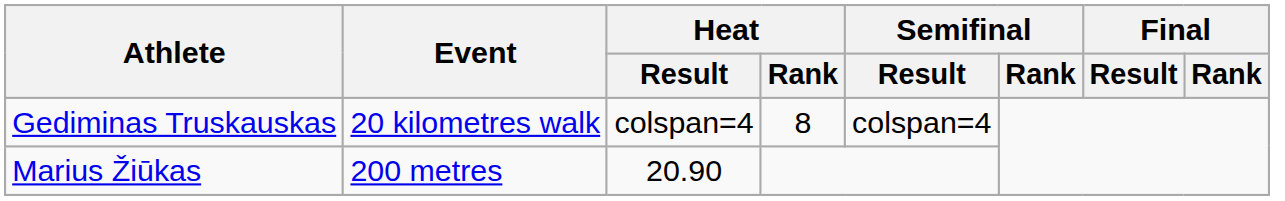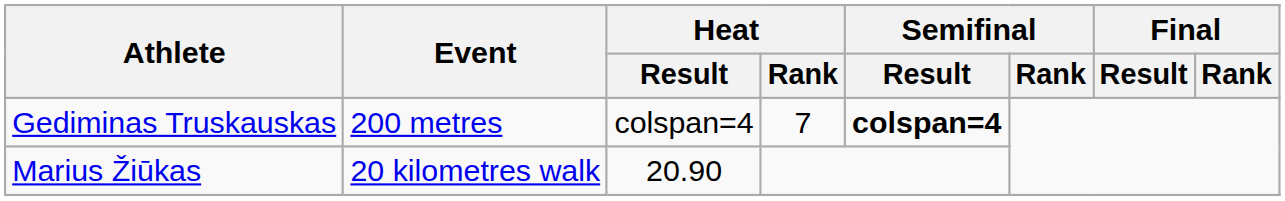(475, 123) 20 kilometres walk -> (426, 123) 200 metres
(803, 123) 8 -> (803, 123) 7
(922, 123) normal -> (927, 123) bold
(426, 171) 200 metres -> (475, 171) 20 kilometres walk
